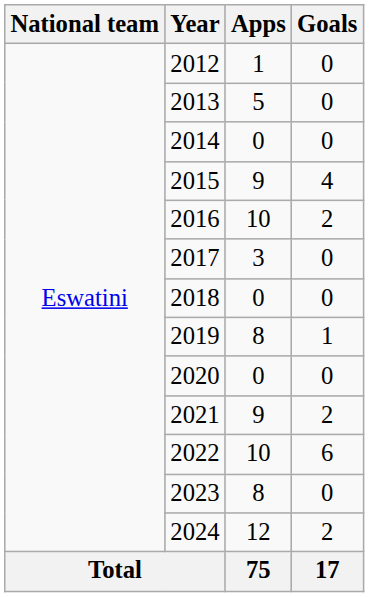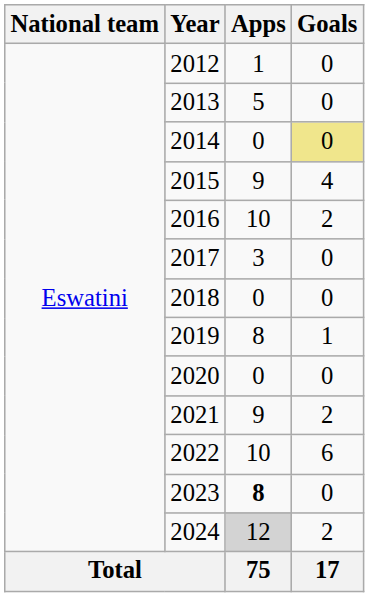(327, 141) no background -> (327, 141) khaki background
(258, 492) normal -> (258, 492) bold
(258, 532) no background -> (258, 532) lightgrey background
